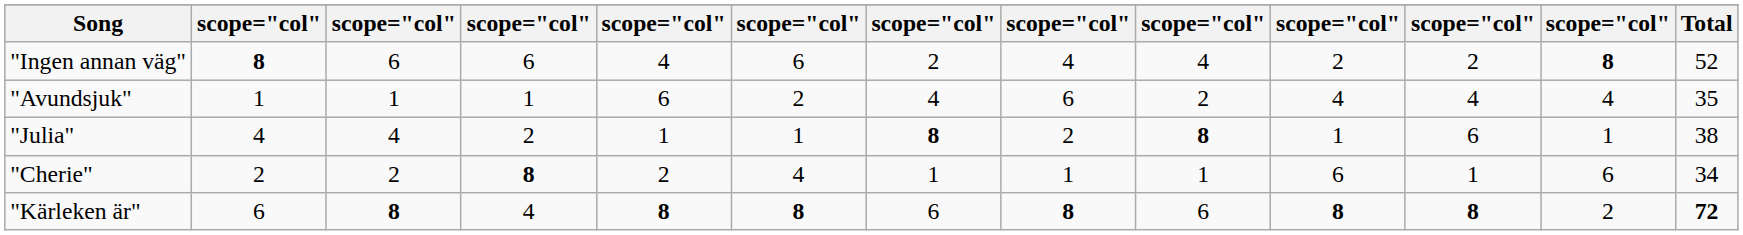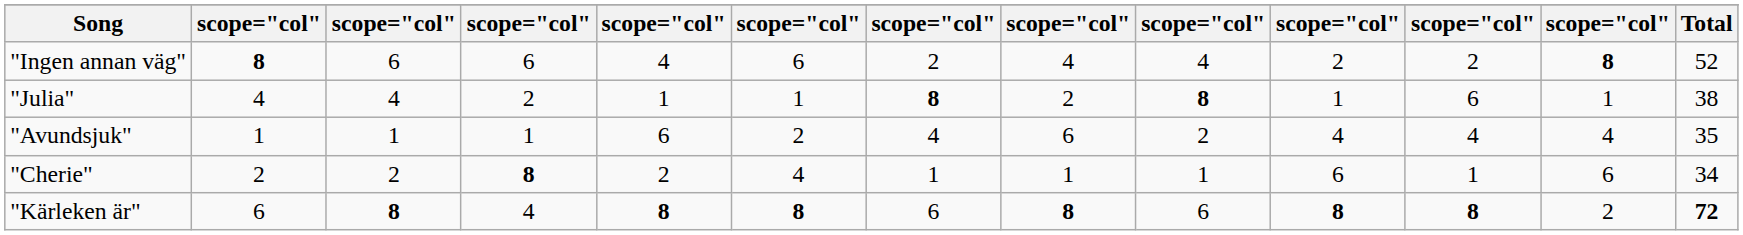rows swapped: (71, 98) <-> (42, 135)
